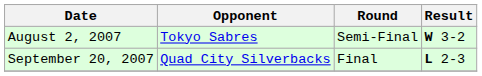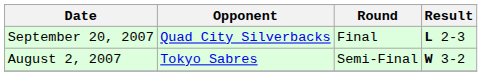rows swapped: (65, 38) <-> (81, 60)
